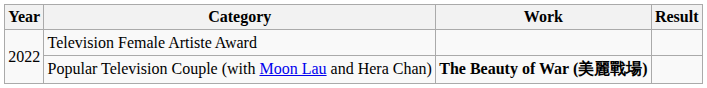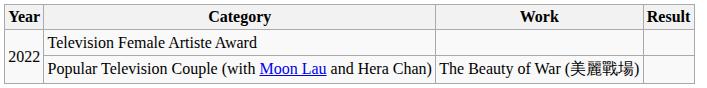(543, 68) bold -> (539, 68) normal
